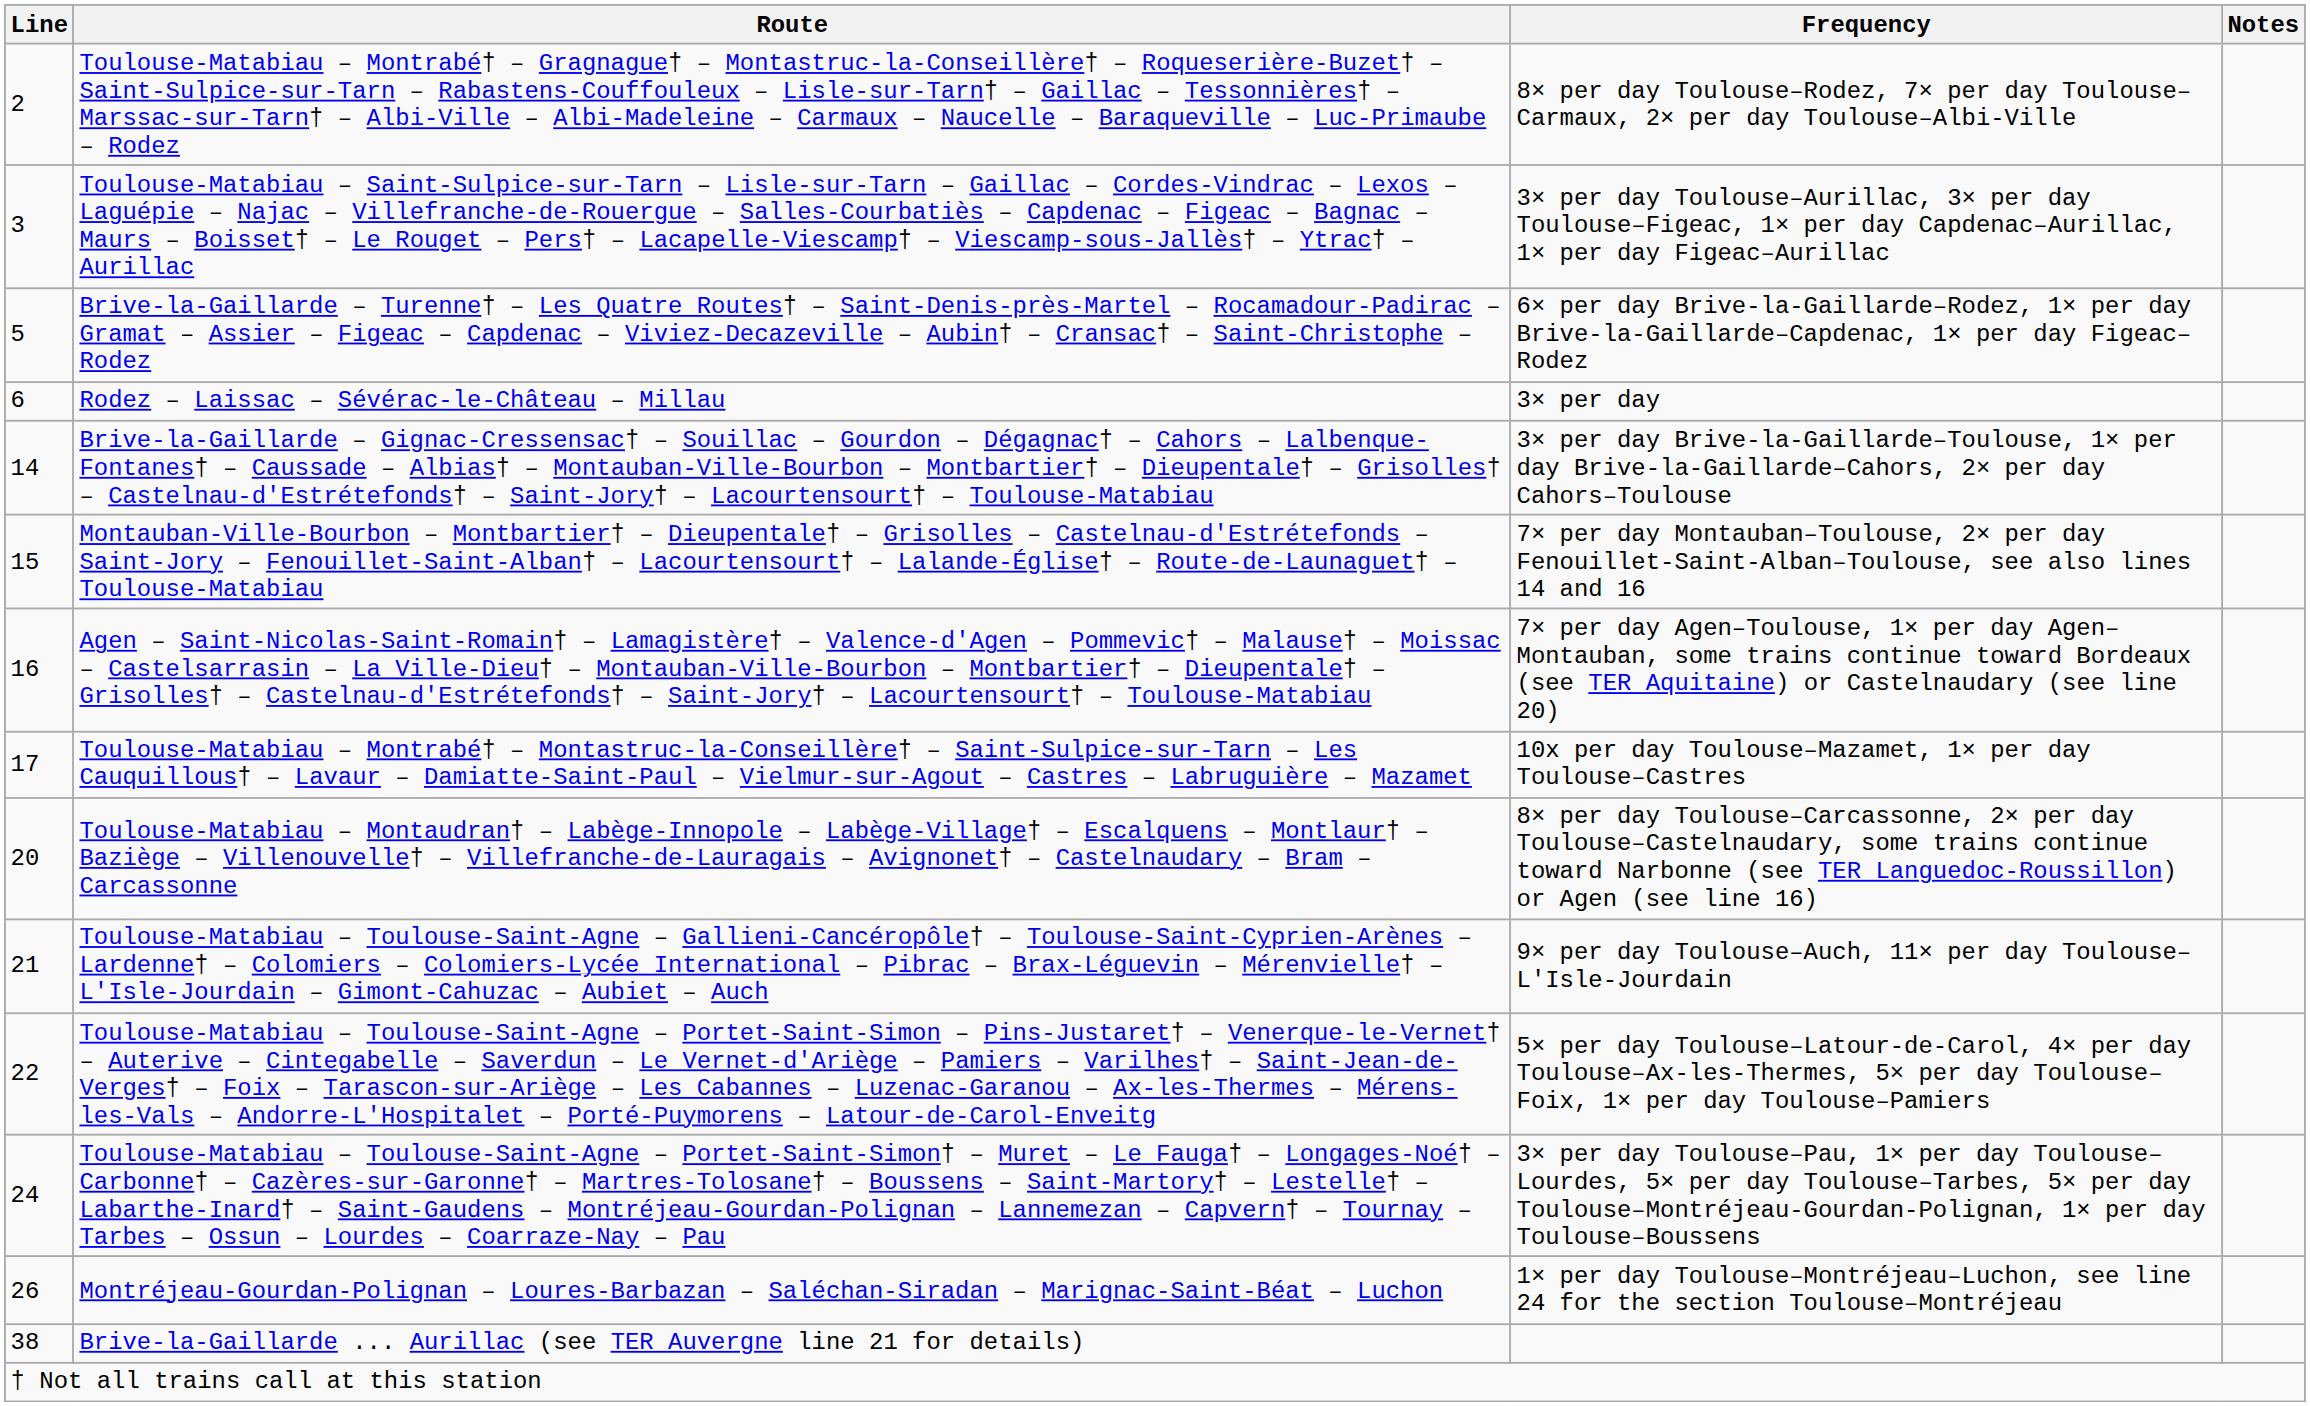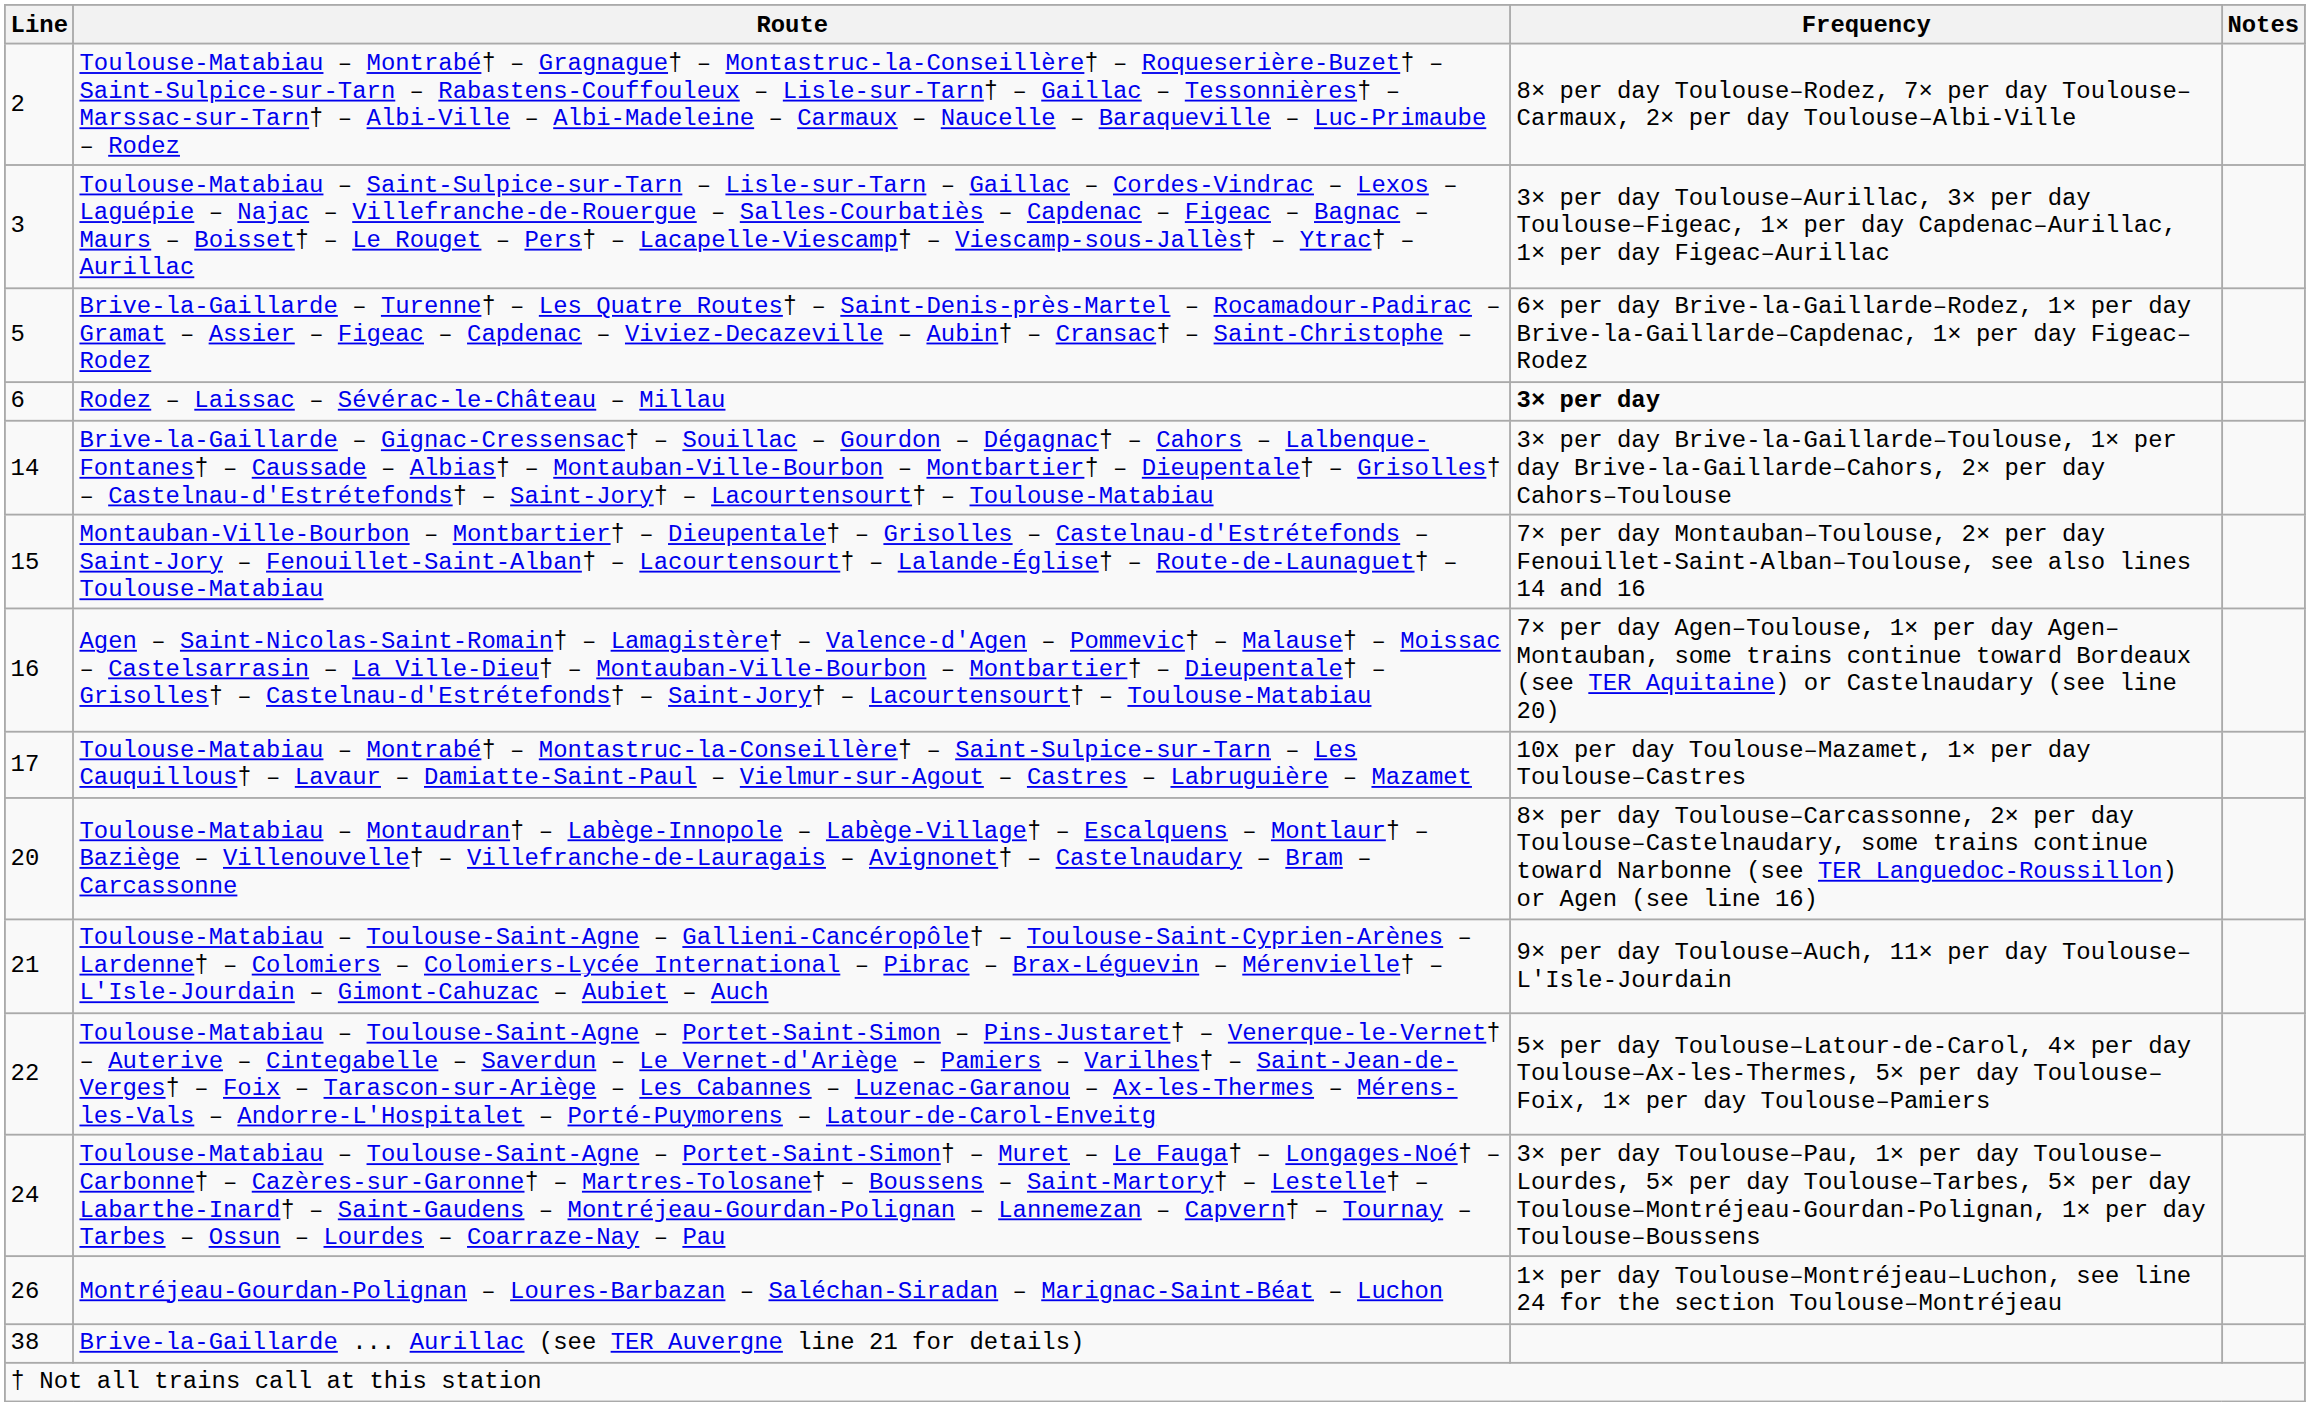(1588, 401) normal -> (1588, 401) bold
